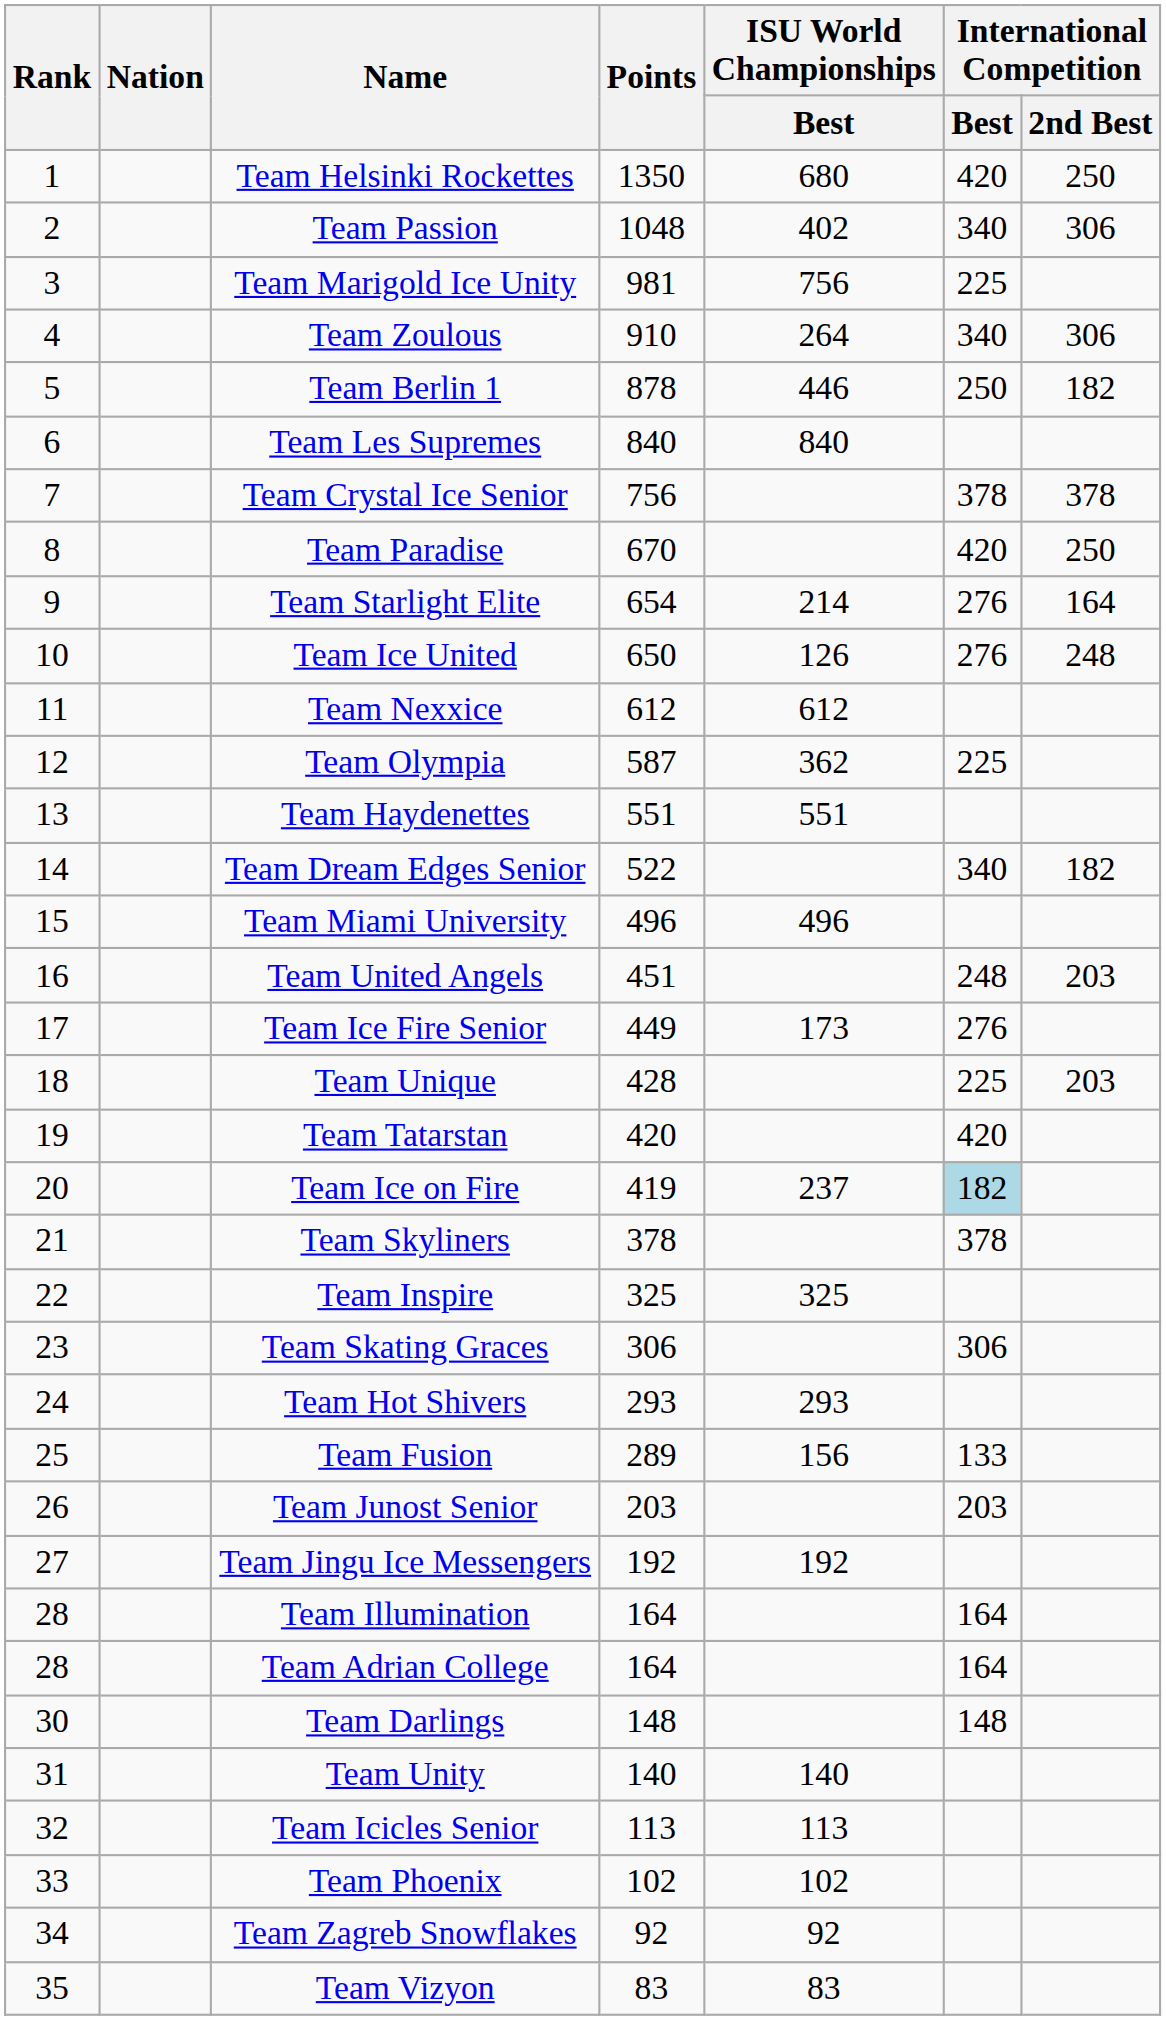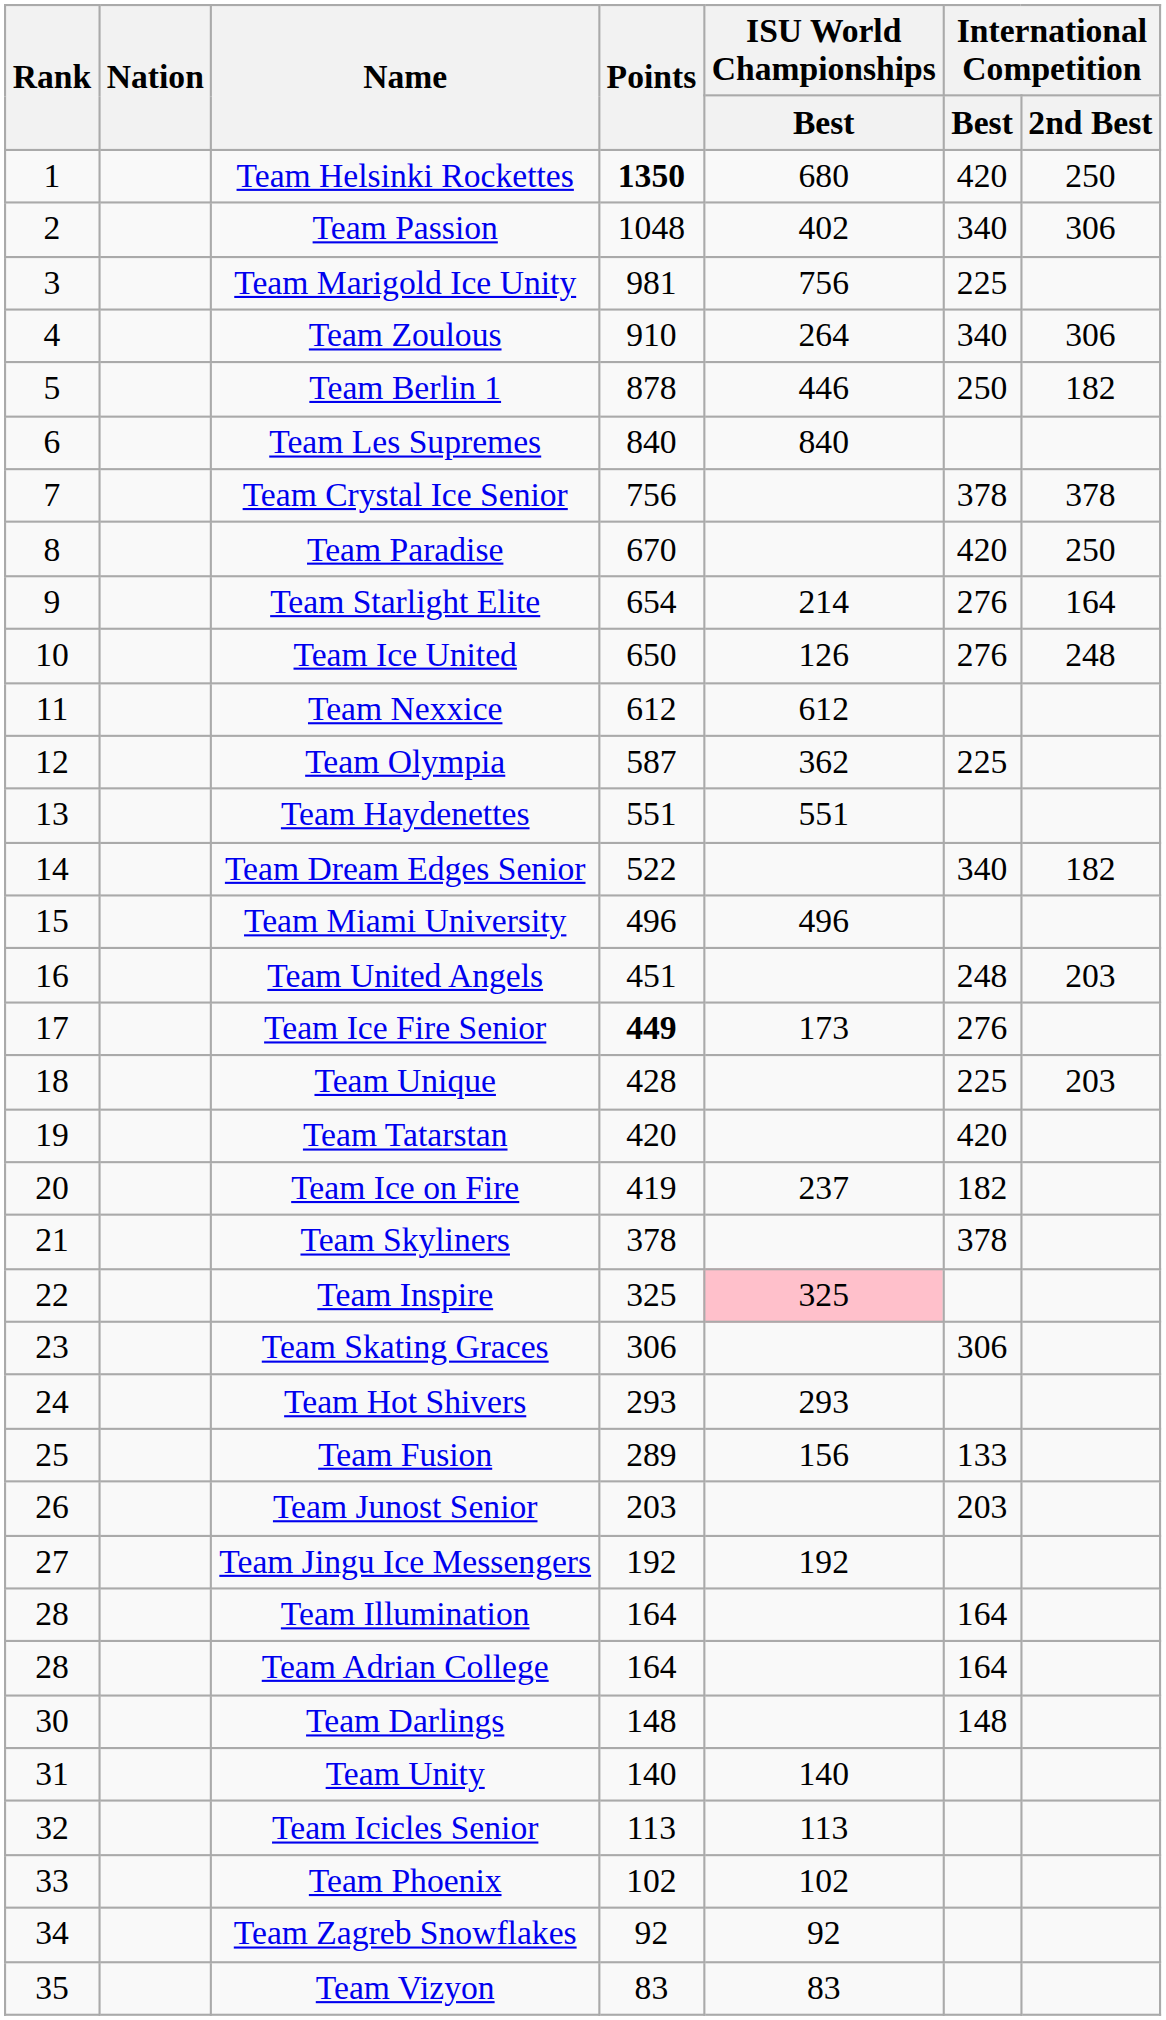(651, 175) normal -> (651, 175) bold
(651, 1028) normal -> (651, 1028) bold
(982, 1187) lightblue background -> (982, 1187) no background
(824, 1294) no background -> (824, 1294) pink background
